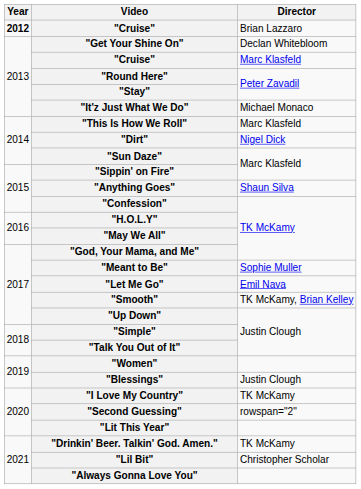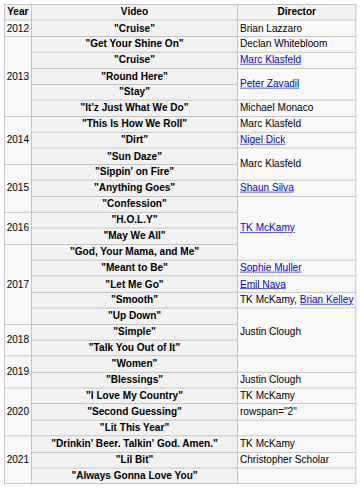(18, 28) bold -> (18, 28) normal
